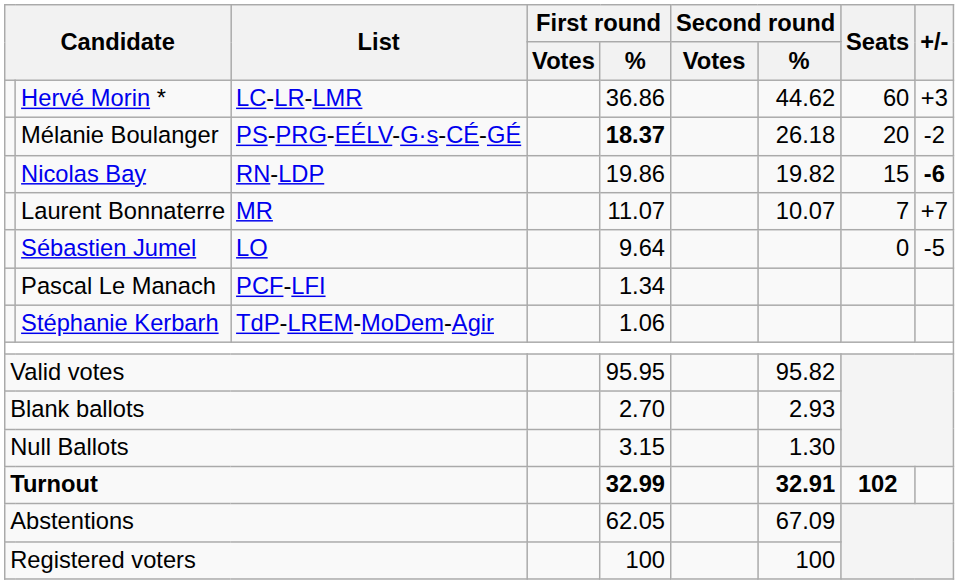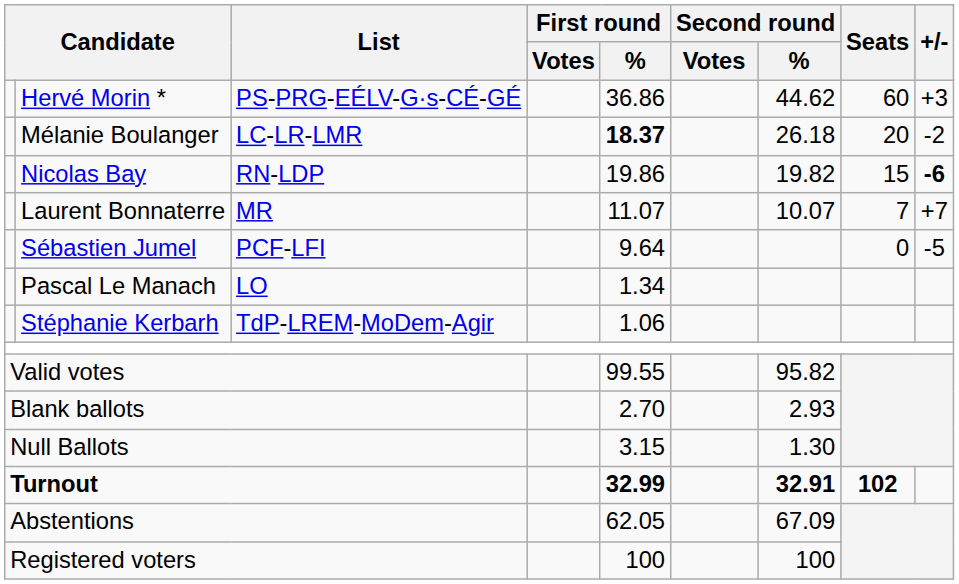(299, 98) LC-LR-LMR -> (379, 98) PS-PRG-EÉLV-G·s-CÉ-GÉ
(379, 135) PS-PRG-EÉLV-G·s-CÉ-GÉ -> (299, 135) LC-LR-LMR
(252, 248) LO -> (281, 248) PCF-LFI
(281, 286) PCF-LFI -> (252, 286) LO
(635, 372) 95.95 -> (635, 372) 99.55
